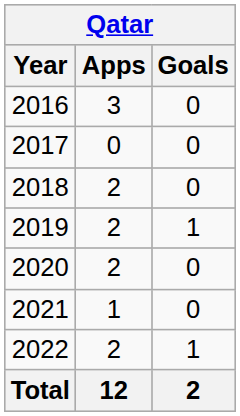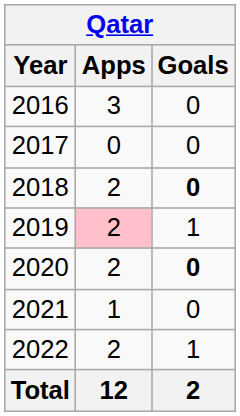(193, 187) normal -> (193, 187) bold
(114, 227) no background -> (114, 227) pink background
(193, 268) normal -> (193, 268) bold
